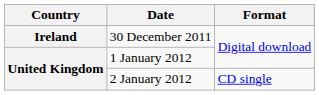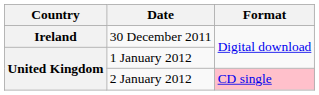(245, 79) no background -> (245, 79) pink background
